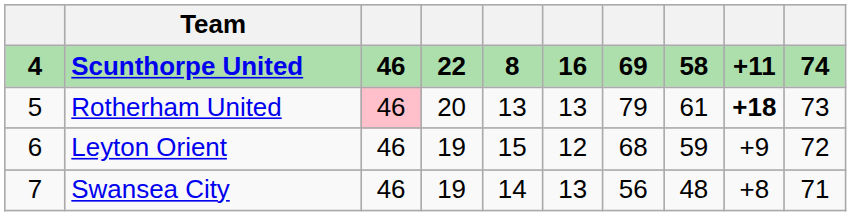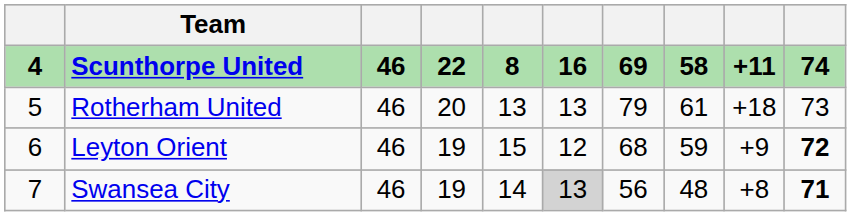(391, 107) pink background -> (391, 107) no background
(754, 107) bold -> (754, 107) normal
(815, 148) normal -> (815, 148) bold
(573, 189) no background -> (573, 189) lightgrey background
(815, 189) normal -> (815, 189) bold
